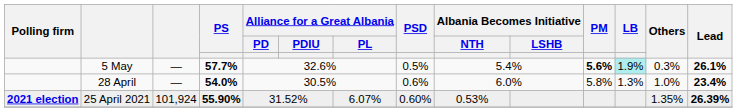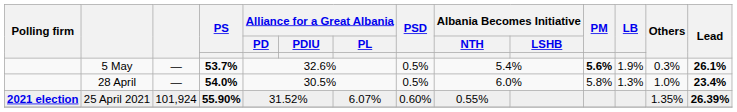(221, 66) 57.7% -> (221, 66) 53.7%
(630, 66) paleturquoise background -> (630, 66) no background
(415, 83) 0.6% -> (415, 83) 0.5%
(472, 99) 0.53% -> (472, 99) 0.55%
